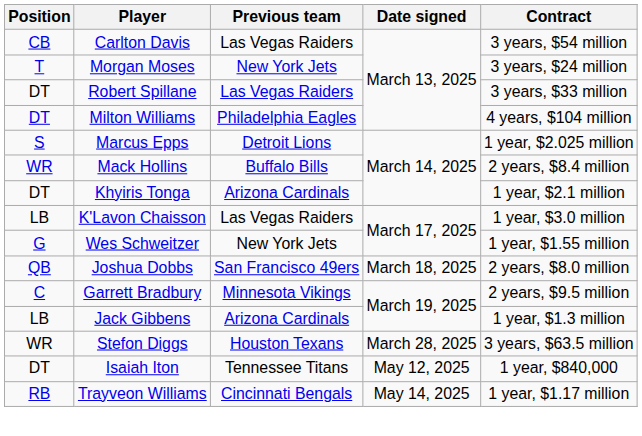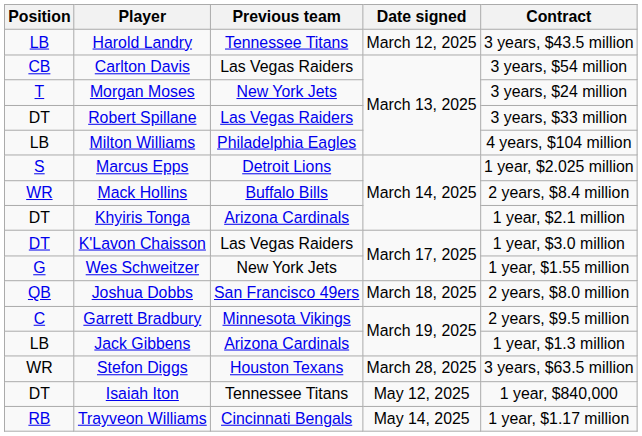+ row: (142, 42)
(39, 117) DT -> (39, 142) LB
(39, 218) LB -> (39, 243) DT
